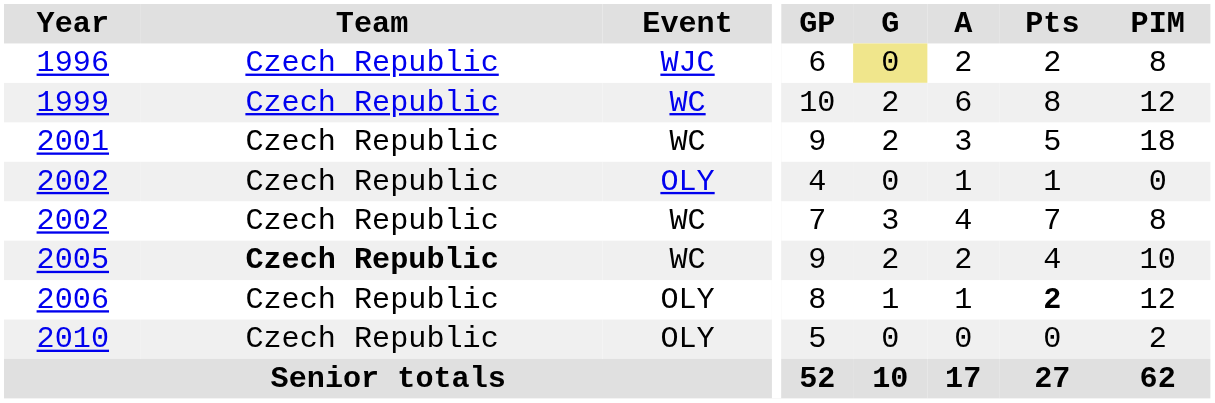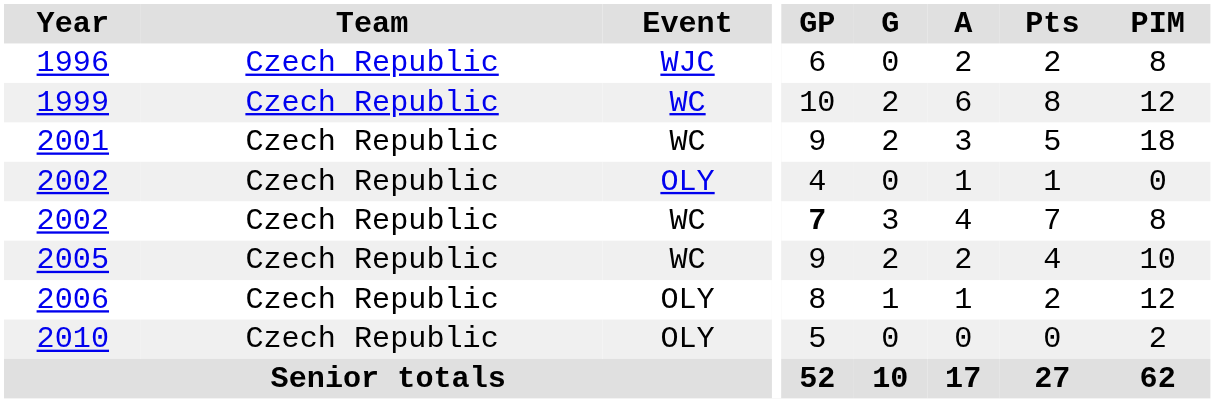(890, 63) khaki background -> (890, 63) no background
(817, 221) normal -> (817, 221) bold
(372, 260) bold -> (372, 260) normal
(1052, 300) bold -> (1052, 300) normal
